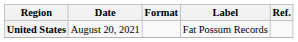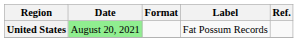(105, 29) no background -> (105, 29) lightgreen background
